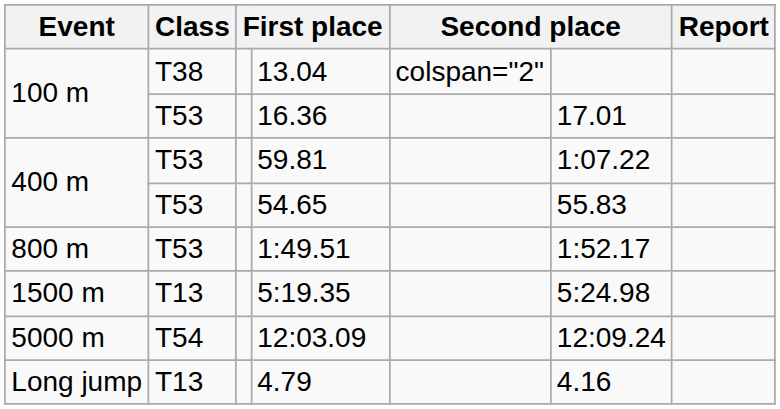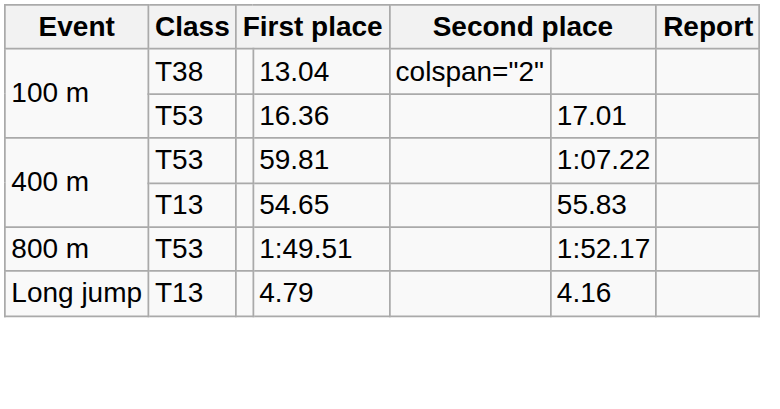(179, 204) T53 -> (179, 204) T13
- row: (304, 293)
- row: (312, 337)
